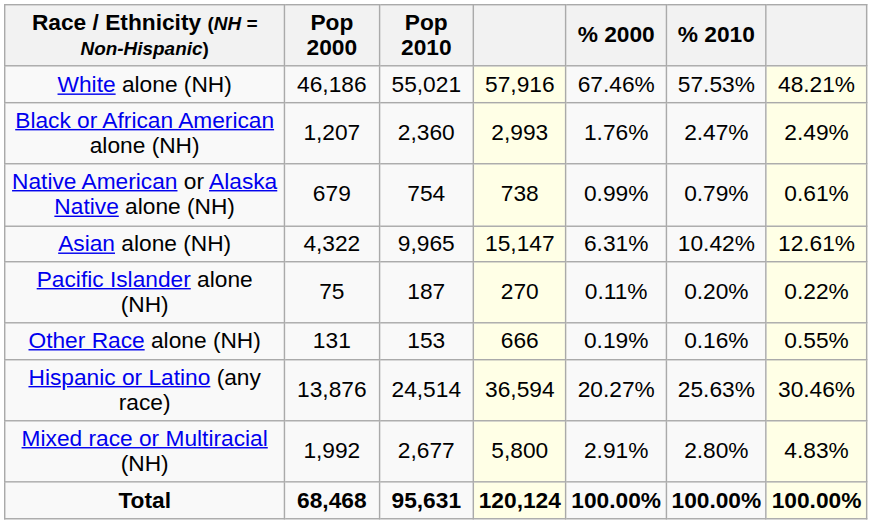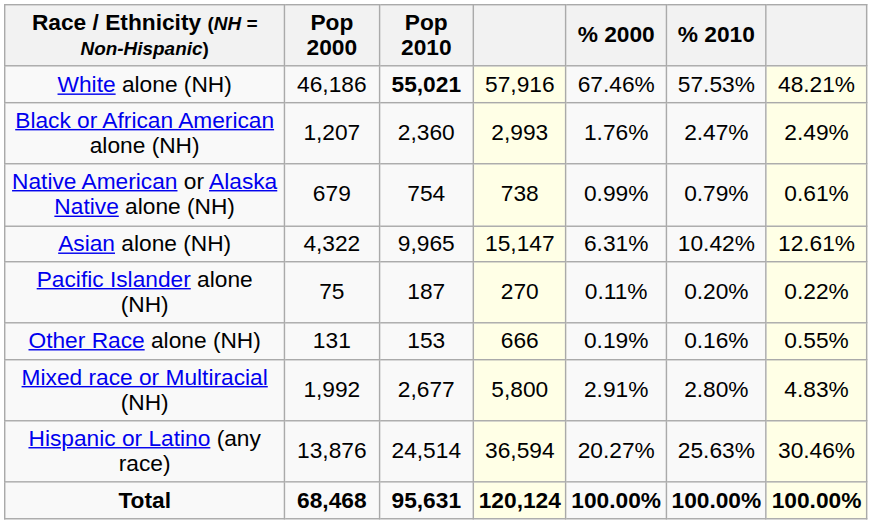(426, 84) normal -> (426, 84) bold
rows swapped: (145, 451) <-> (145, 389)
